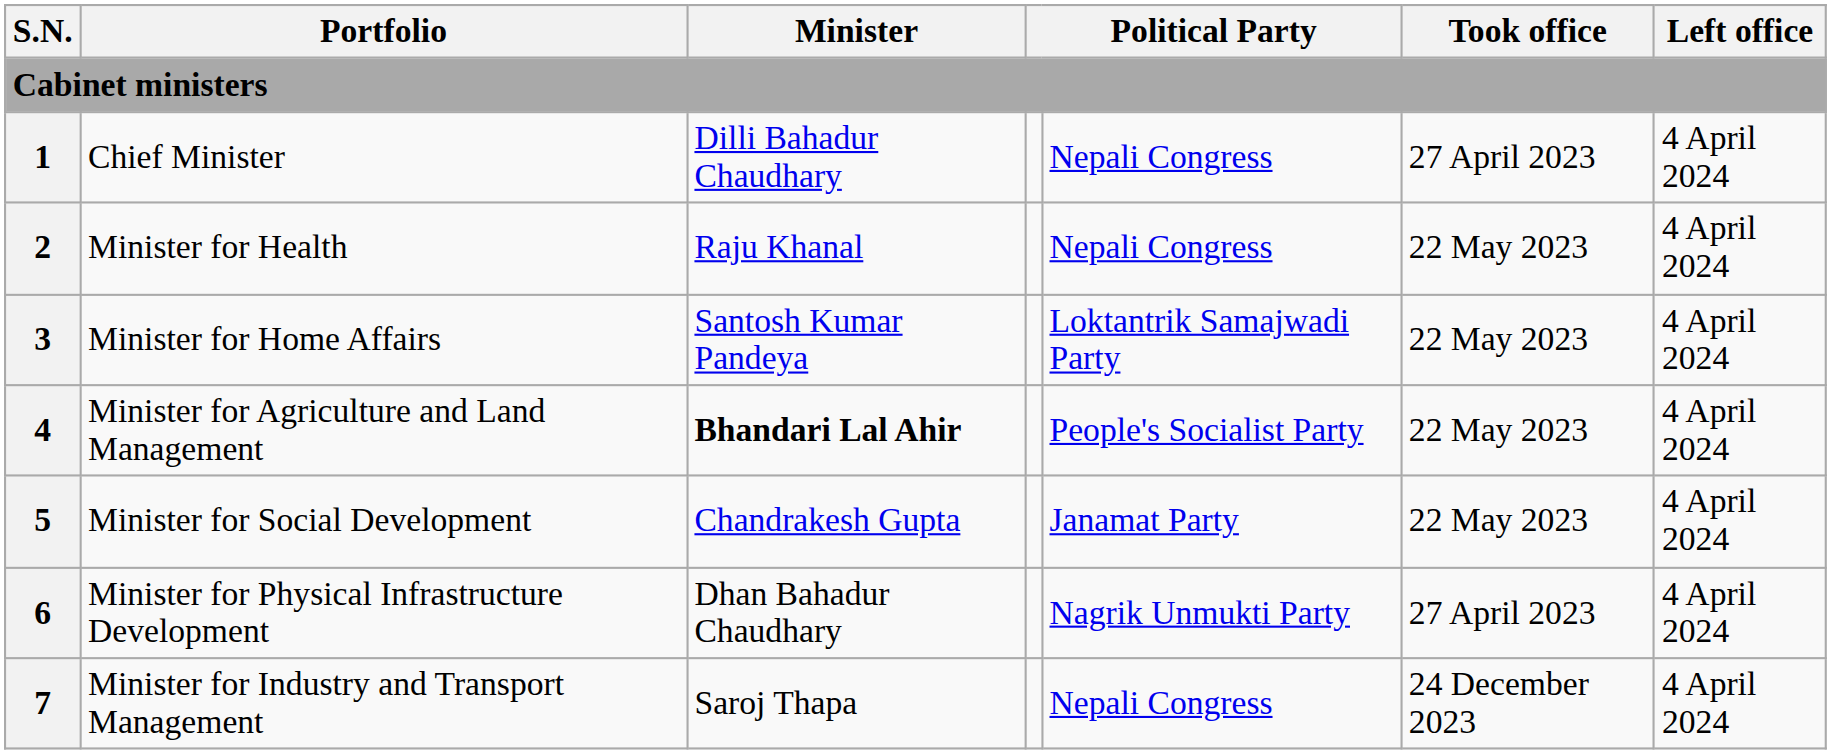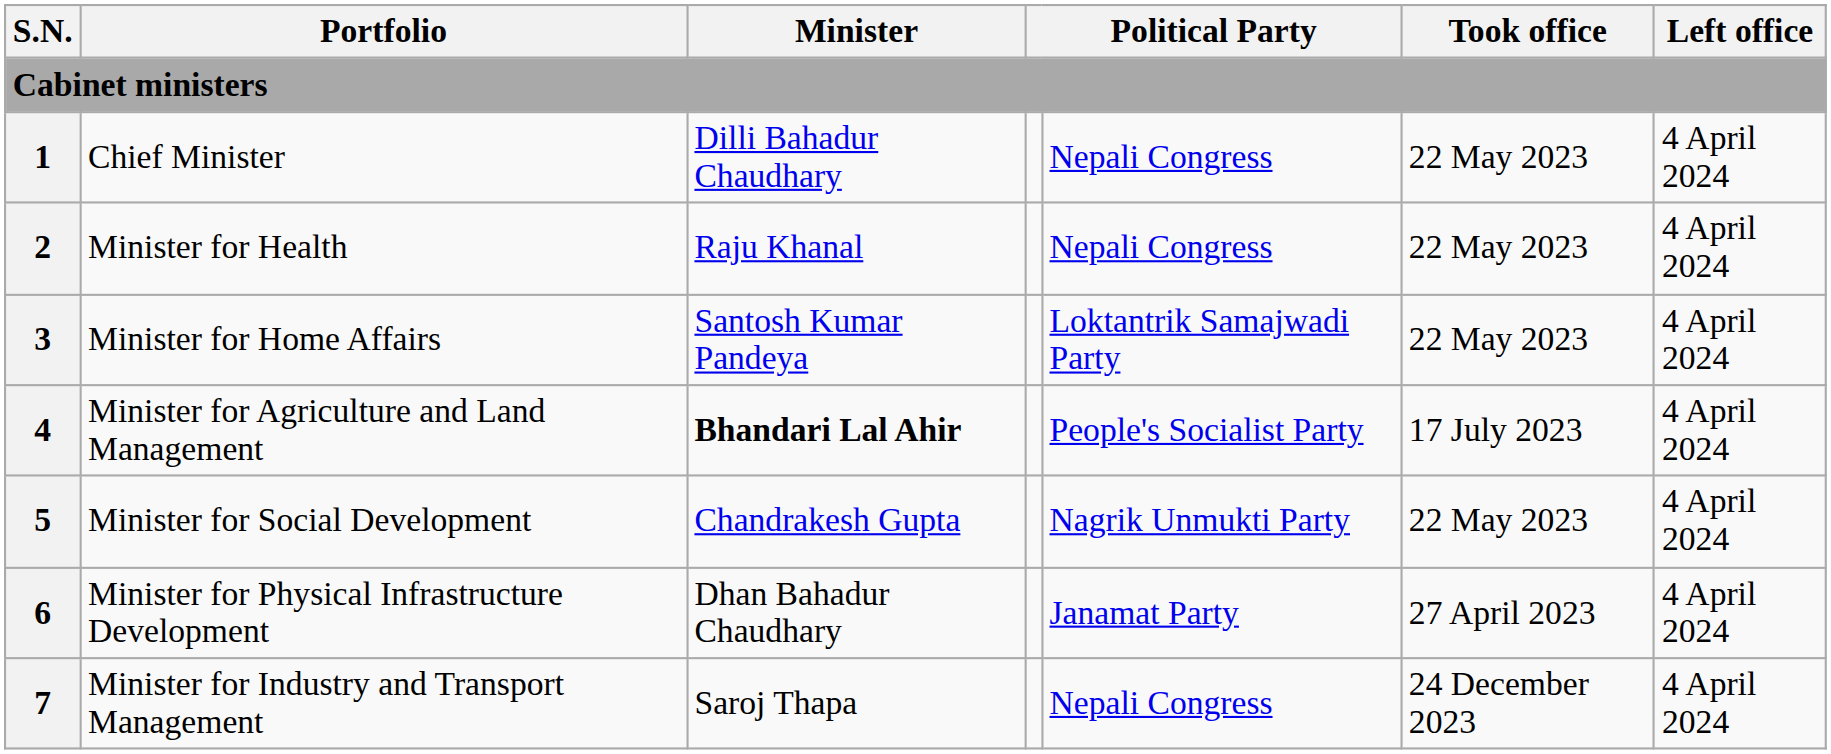(1502, 156) 27 April 2023 -> (1498, 156) 22 May 2023
(1498, 429) 22 May 2023 -> (1496, 429) 17 July 2023
(1144, 520) Janamat Party -> (1200, 520) Nagrik Unmukti Party
(1200, 612) Nagrik Unmukti Party -> (1144, 612) Janamat Party
